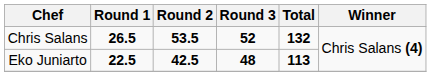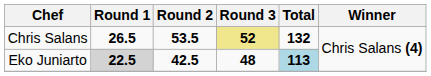(248, 37) no background -> (248, 37) khaki background
(122, 60) no background -> (122, 60) lightgrey background
(299, 60) no background -> (299, 60) lightblue background
